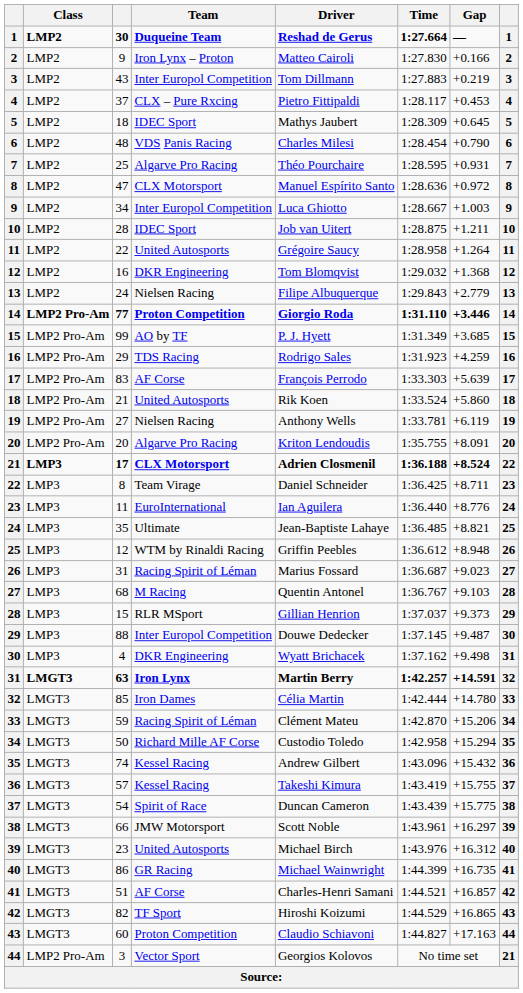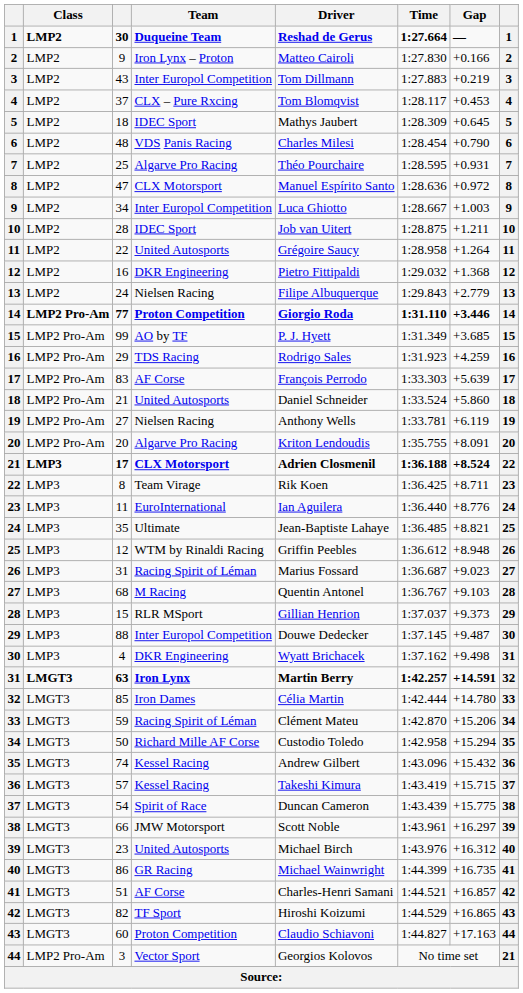(319, 101) Pietro Fittipaldi -> (318, 101) Tom Blomqvist
(318, 272) Tom Blomqvist -> (319, 272) Pietro Fittipaldi
(303, 400) Rik Koen -> (323, 400) Daniel Schneider
(323, 485) Daniel Schneider -> (303, 485) Rik Koen
(475, 785) +15.755 -> (475, 785) +15.715
